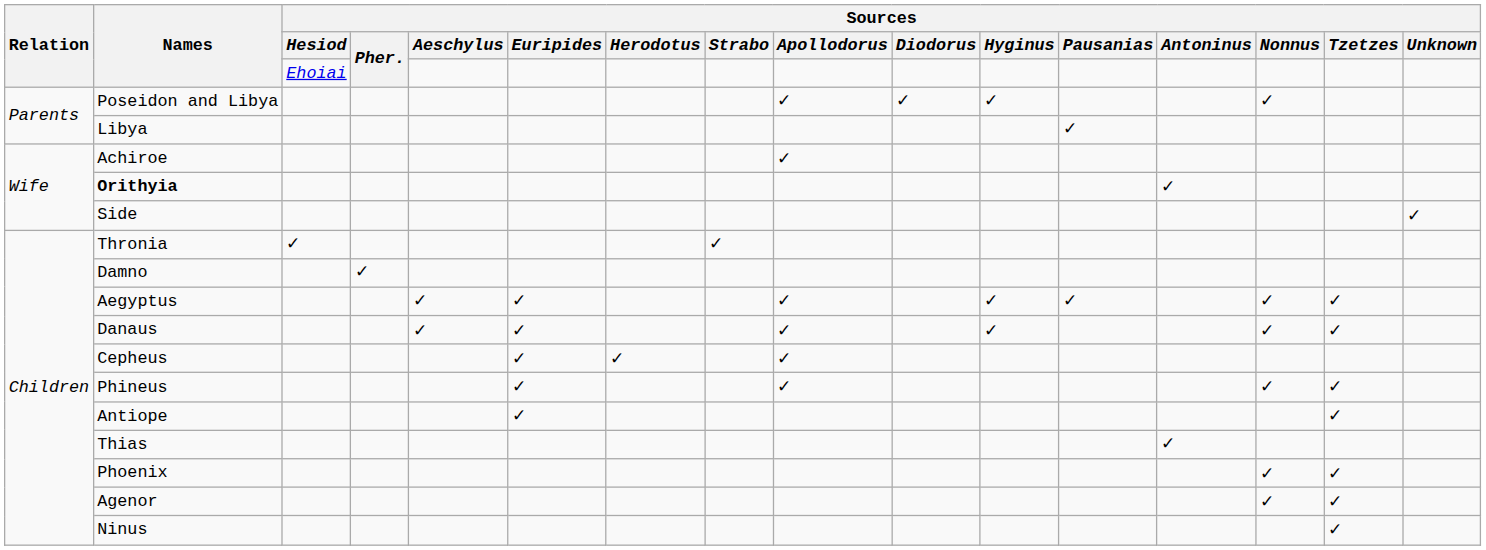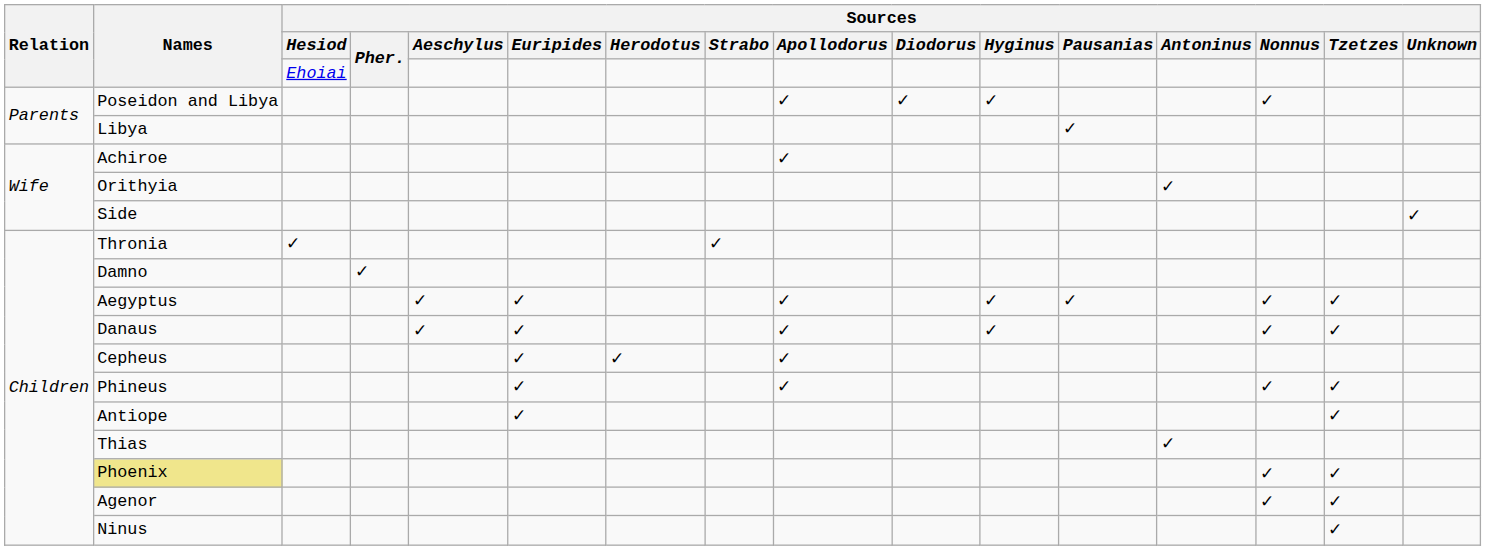(137, 187) bold -> (137, 187) normal
(132, 473) no background -> (132, 473) khaki background
